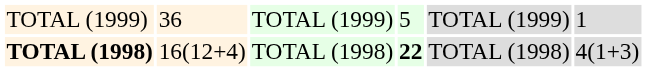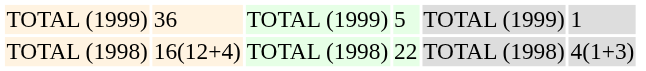(80, 51) bold -> (77, 51) normal
(411, 51) bold -> (406, 51) normal
